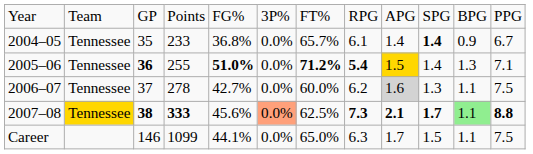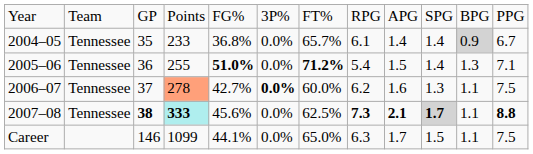(432, 40) bold -> (435, 40) normal
(467, 40) no background -> (469, 40) lightgrey background
(145, 64) bold -> (145, 64) normal
(358, 64) bold -> (361, 64) normal
(395, 64) gold background -> (397, 64) no background
(179, 88) no background -> (179, 88) lightsalmon background
(277, 88) normal -> (278, 88) bold
(395, 88) lightgrey background -> (397, 88) no background
(99, 112) gold background -> (99, 112) no background
(179, 112) no background -> (179, 112) paleturquoise background
(277, 112) lightsalmon background -> (277, 112) no background
(432, 112) no background -> (435, 112) lightgrey background
(467, 112) lightgreen background -> (469, 112) no background
